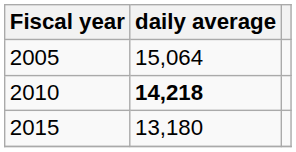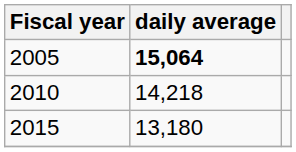(169, 57) normal -> (169, 57) bold
(169, 92) bold -> (169, 92) normal
